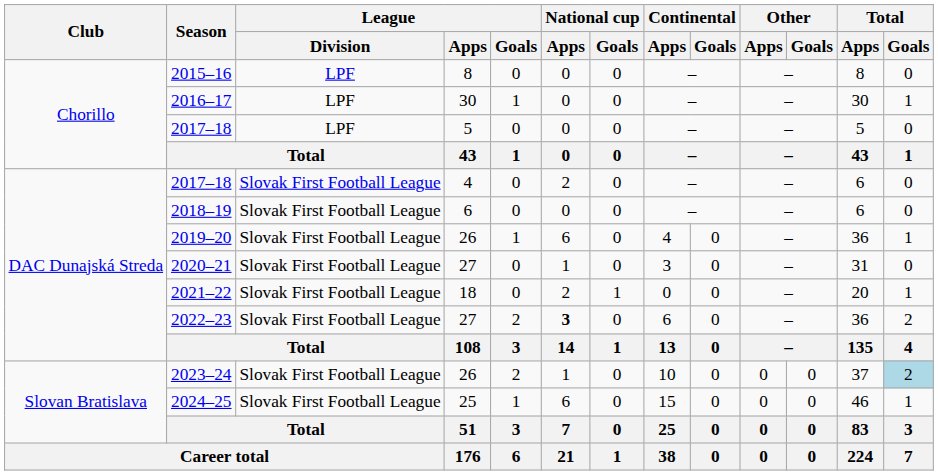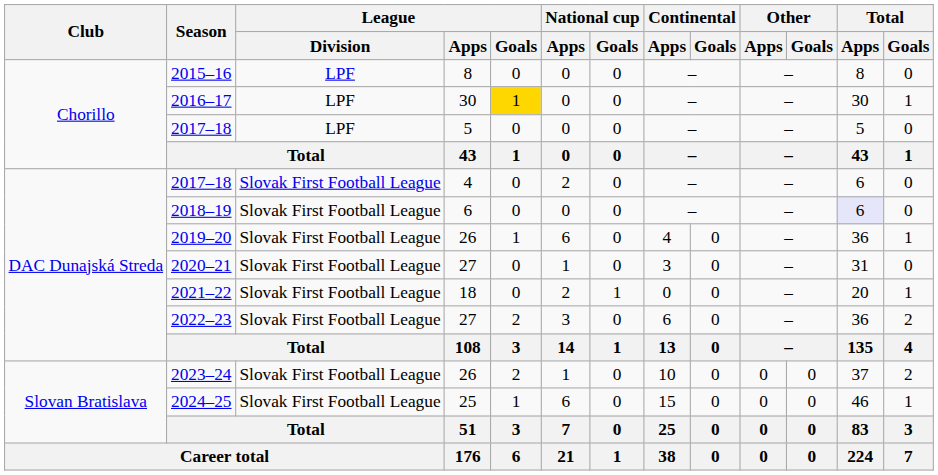(516, 100) no background -> (516, 100) gold background
(860, 210) no background -> (860, 210) lavender background
(566, 319) bold -> (566, 319) normal
(908, 374) lightblue background -> (908, 374) no background
